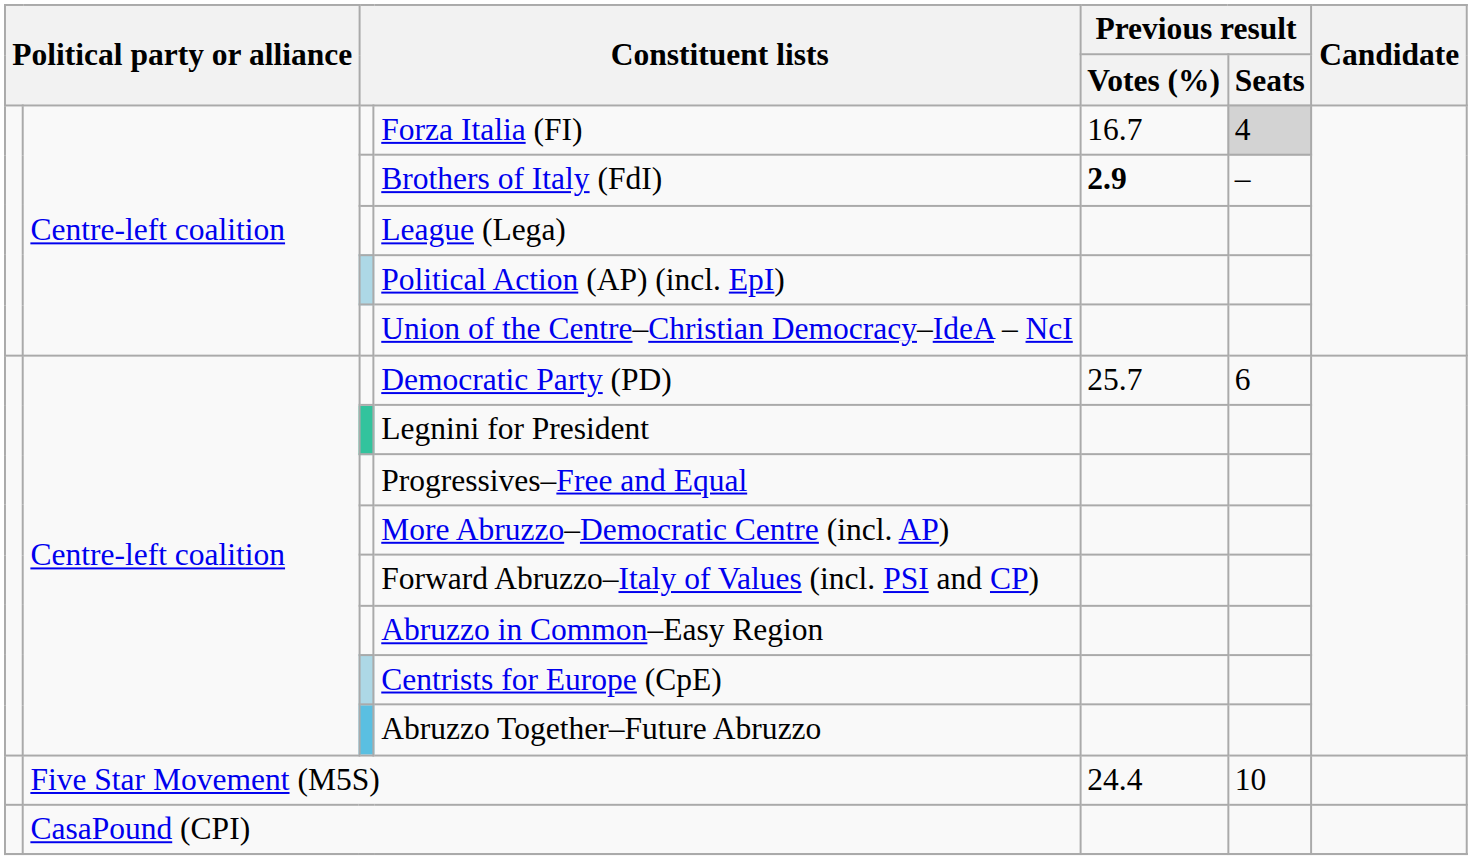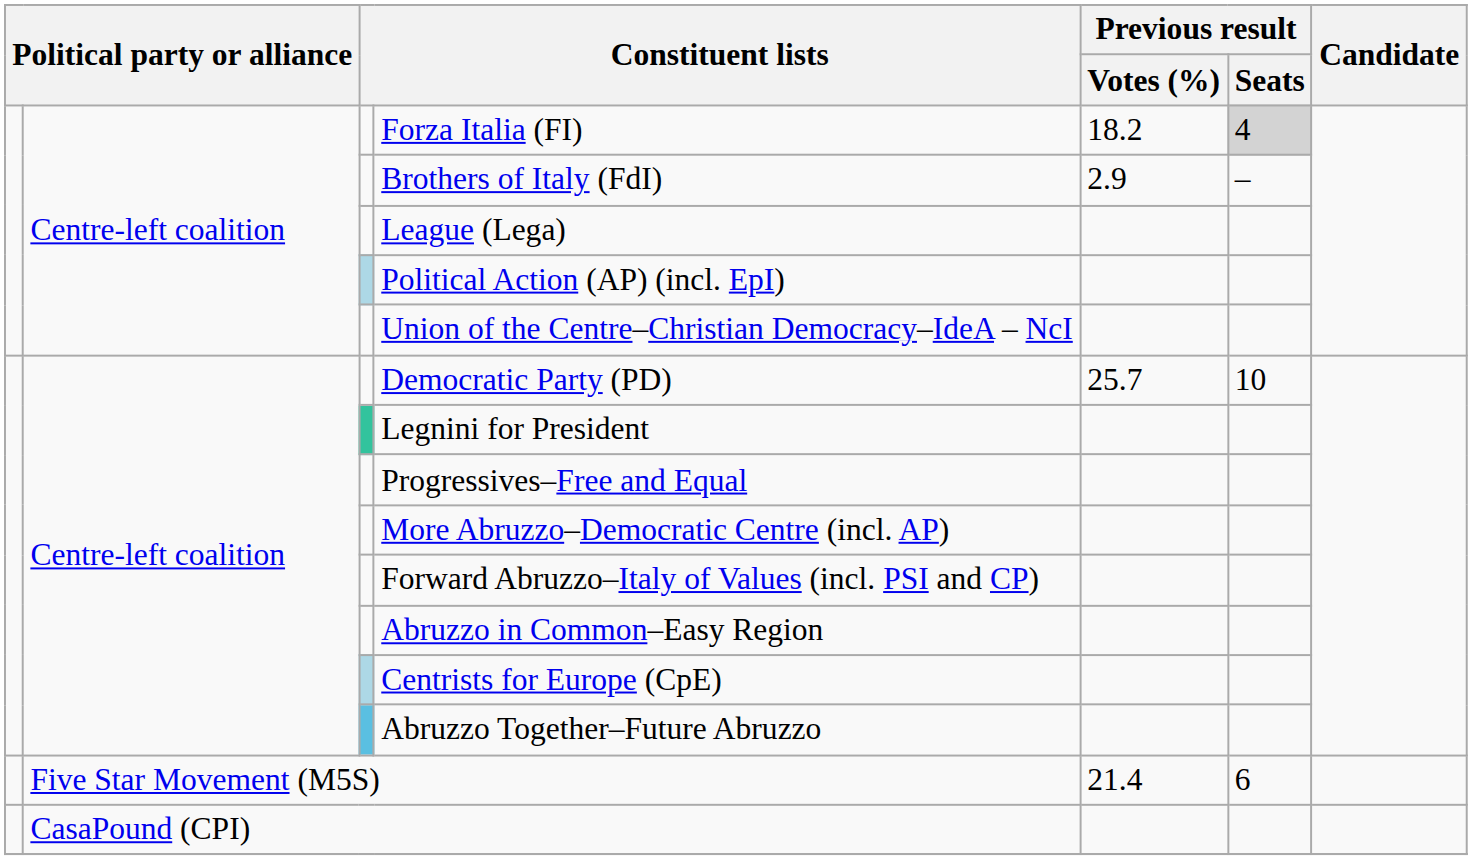(1115, 129) 16.7 -> (1115, 129) 18.2
(1107, 179) bold -> (1107, 179) normal
(1243, 379) 6 -> (1250, 379) 10
(1115, 779) 24.4 -> (1115, 779) 21.4
(1250, 779) 10 -> (1243, 779) 6
